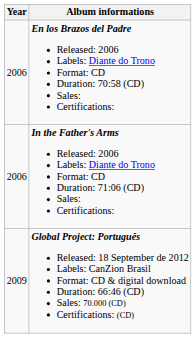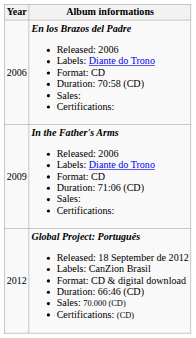(17, 176) 2006 -> (17, 176) 2009
(17, 280) 2009 -> (17, 280) 2012
